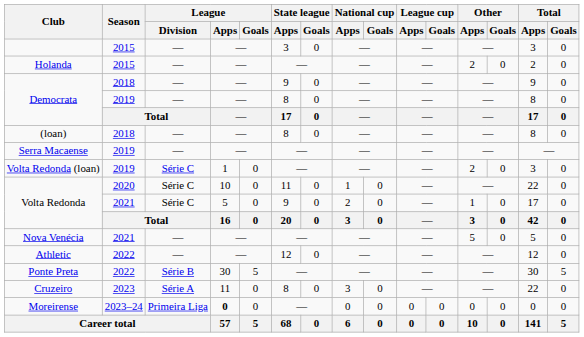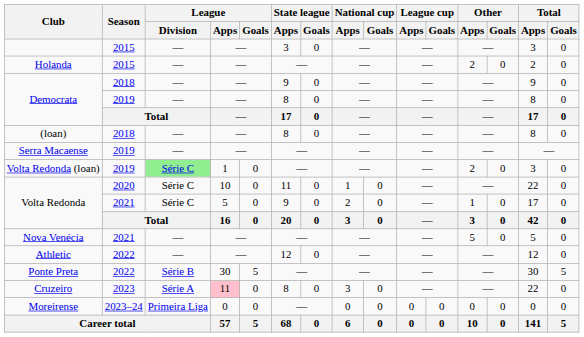(178, 168) no background -> (178, 168) lightgreen background
(225, 289) no background -> (225, 289) pink background
(225, 306) bold -> (225, 306) normal
